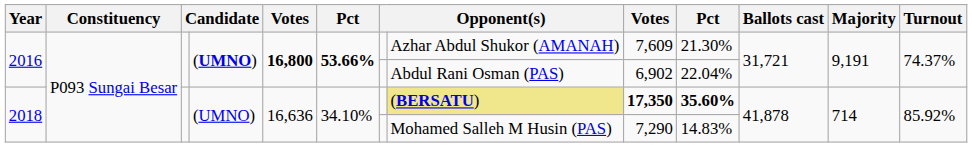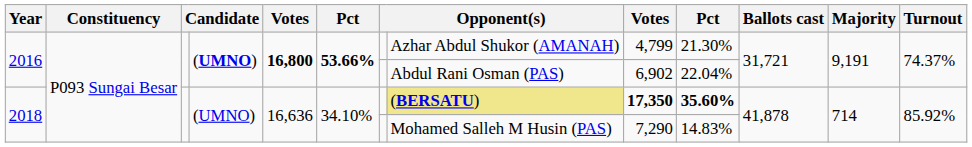(654, 45) 7,609 -> (654, 45) 4,799
